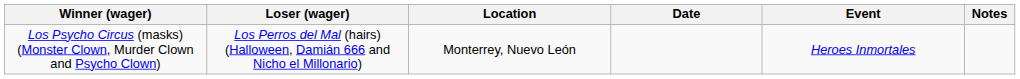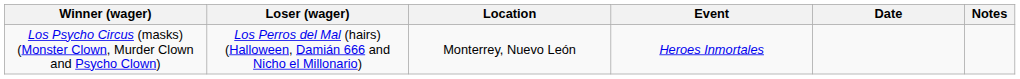columns swapped: (863, 14) <-> (686, 14)
